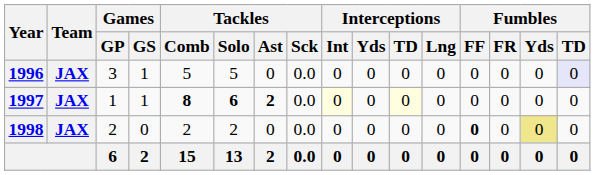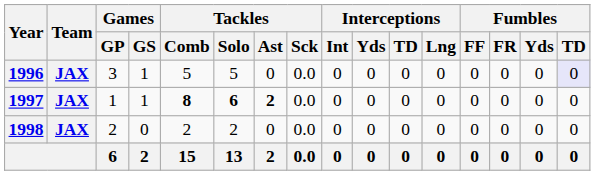(337, 101) lightyellow background -> (337, 101) no background
(406, 101) lightyellow background -> (406, 101) no background
(475, 128) bold -> (475, 128) normal
(539, 128) khaki background -> (539, 128) no background
